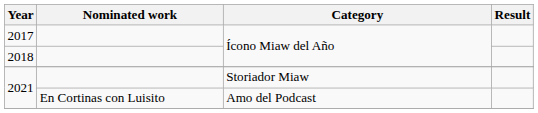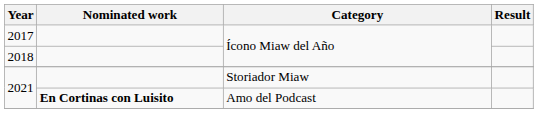(102, 98) normal -> (107, 98) bold
